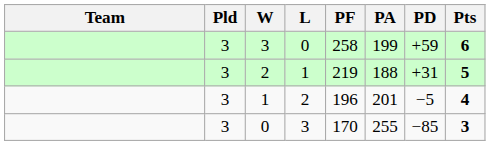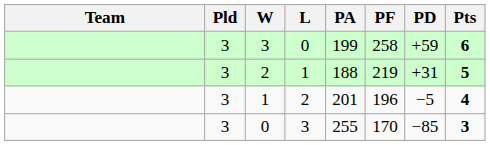columns swapped: (345, 18) <-> (385, 18)
